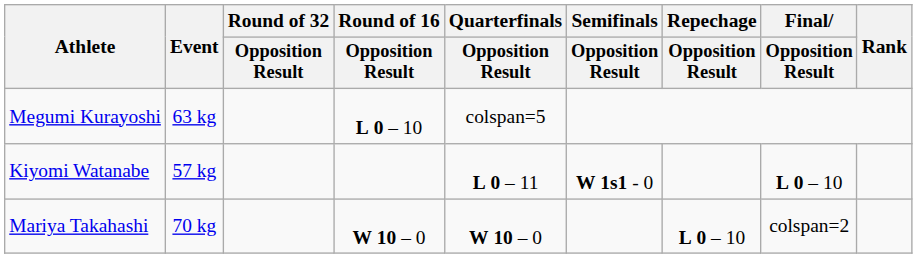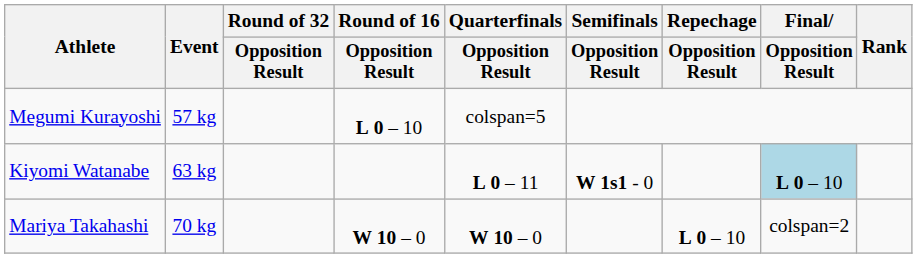(194, 116) 63 kg -> (194, 116) 57 kg
(194, 171) 57 kg -> (194, 171) 63 kg
(809, 182) no background -> (809, 182) lightblue background
